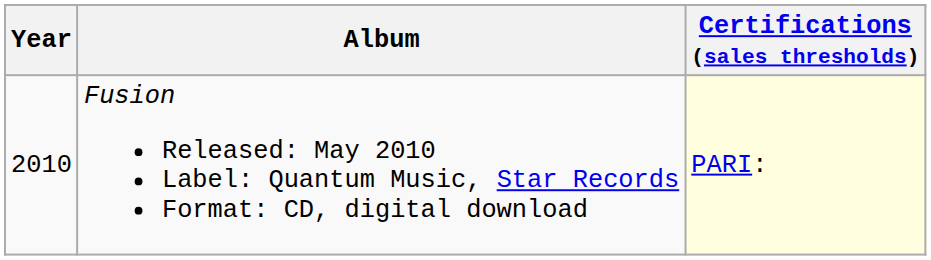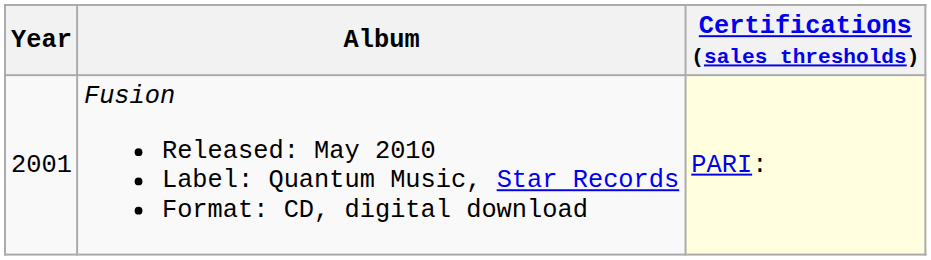(41, 165) 2010 -> (41, 165) 2001
